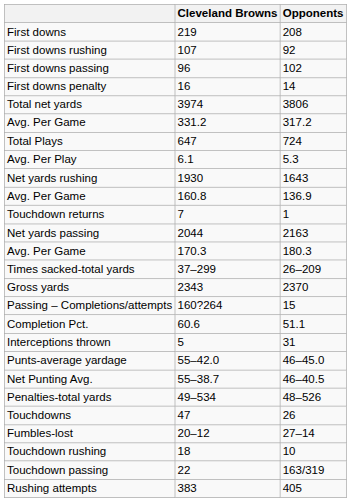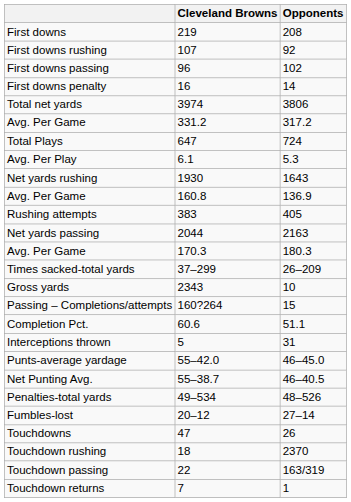rows swapped: (52, 488) <-> (56, 214)
(296, 287) 2370 -> (289, 287) 10
rows swapped: (40, 433) <-> (39, 415)
(289, 452) 10 -> (296, 452) 2370
